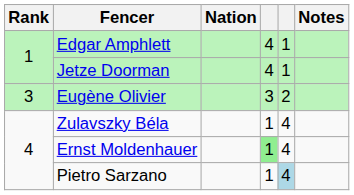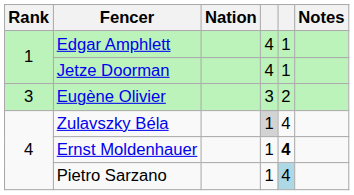(269, 123) no background -> (269, 123) lightgrey background
(269, 149) lightgreen background -> (269, 149) no background
(286, 149) normal -> (286, 149) bold
